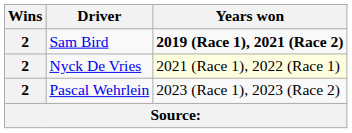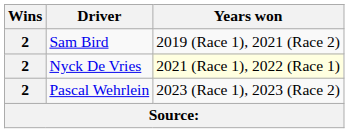(250, 41) bold -> (248, 41) normal
